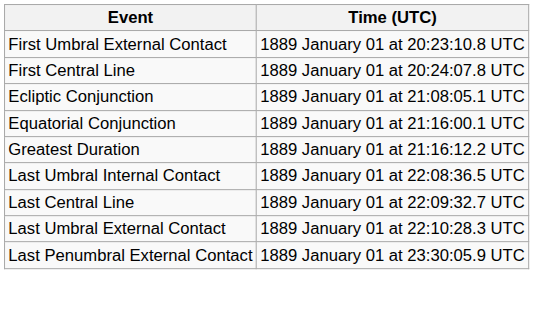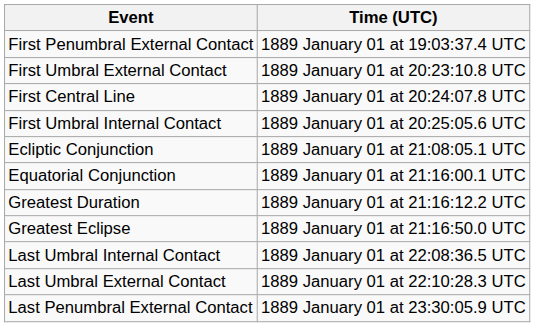+ row: (131, 44)
+ row: (115, 123)
+ row: (69, 228)
- row: (71, 202)
